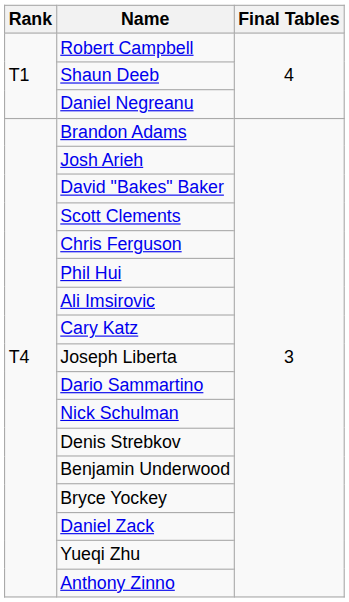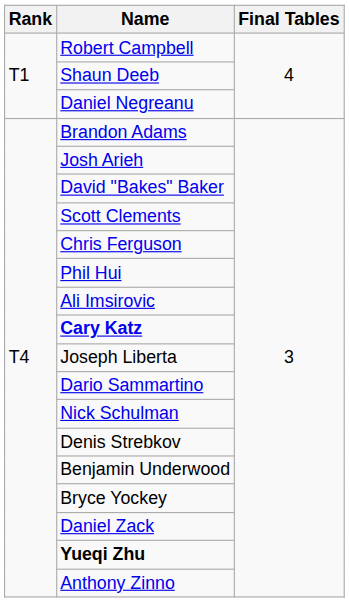(99, 329) normal -> (101, 329) bold
(100, 554) normal -> (103, 554) bold
